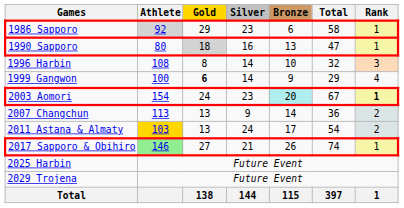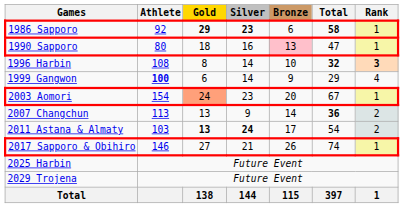(160, 29) lightgrey background -> (160, 29) no background
(205, 29) normal -> (205, 29) bold
(248, 29) normal -> (248, 29) bold
(334, 29) normal -> (334, 29) bold
(205, 47) lightgrey background -> (205, 47) no background
(291, 47) no background -> (291, 47) pink background
(334, 64) normal -> (334, 64) bold
(377, 64) normal -> (377, 64) bold
(160, 79) normal -> (160, 79) bold
(204, 79) bold -> (204, 79) normal
(205, 97) no background -> (205, 97) lightsalmon background
(291, 97) paleturquoise background -> (291, 97) no background
(376, 97) bold -> (376, 97) normal
(334, 114) normal -> (334, 114) bold
(160, 129) gold background -> (160, 129) no background
(205, 129) normal -> (205, 129) bold
(248, 129) normal -> (248, 129) bold
(160, 147) lightgreen background -> (160, 147) no background
